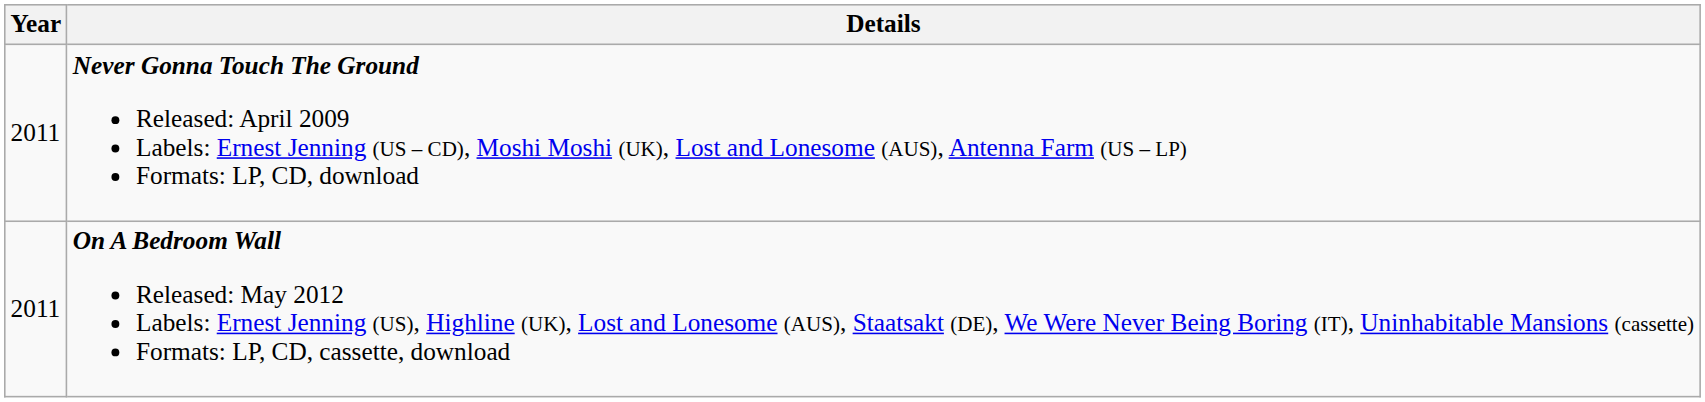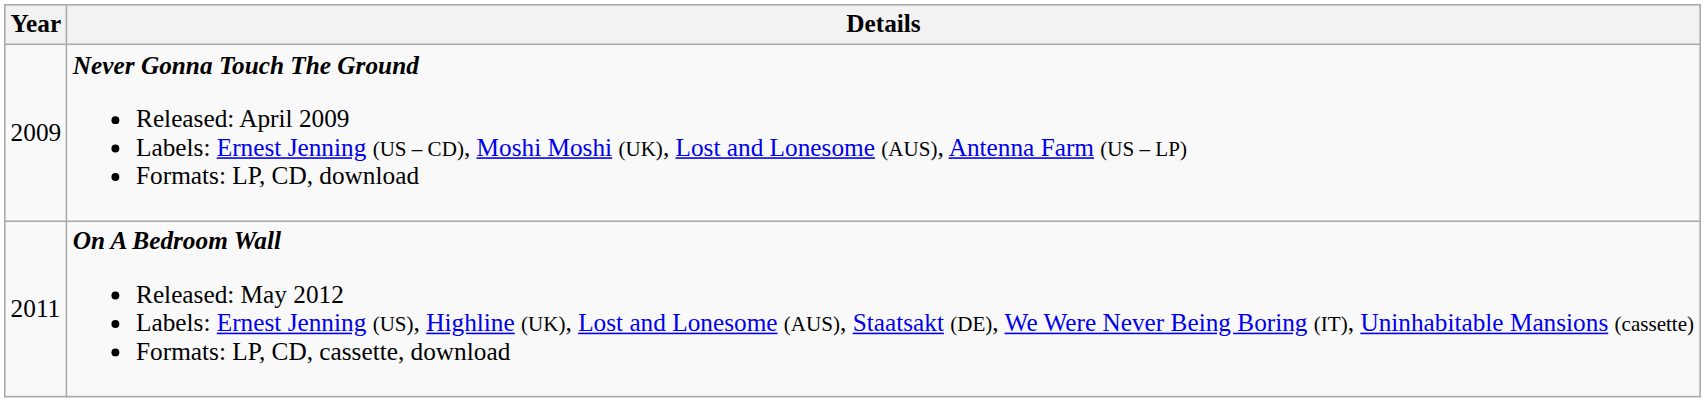(35, 132) 2011 -> (36, 132) 2009
